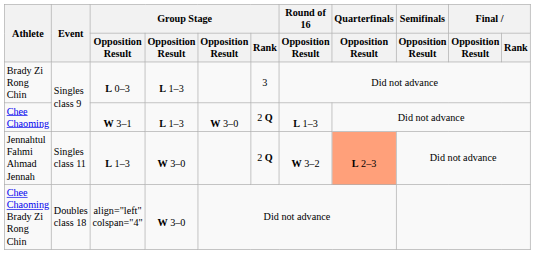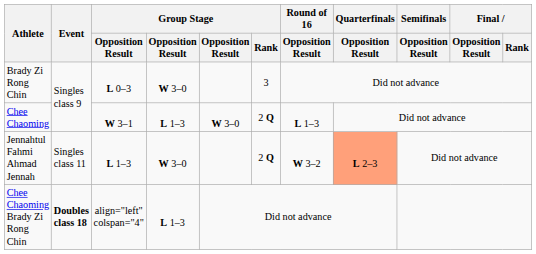(171, 88) L 1–3 -> (173, 88) W 3–0
(71, 217) normal -> (71, 217) bold
(171, 223) W 3–0 -> (173, 223) L 1–3
